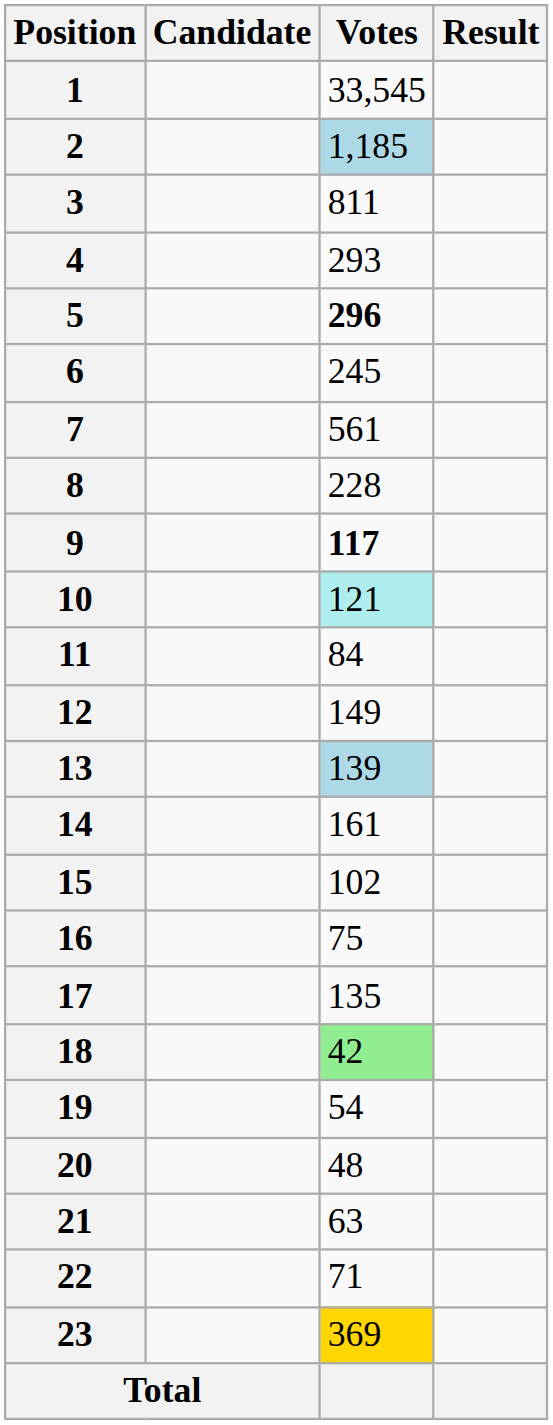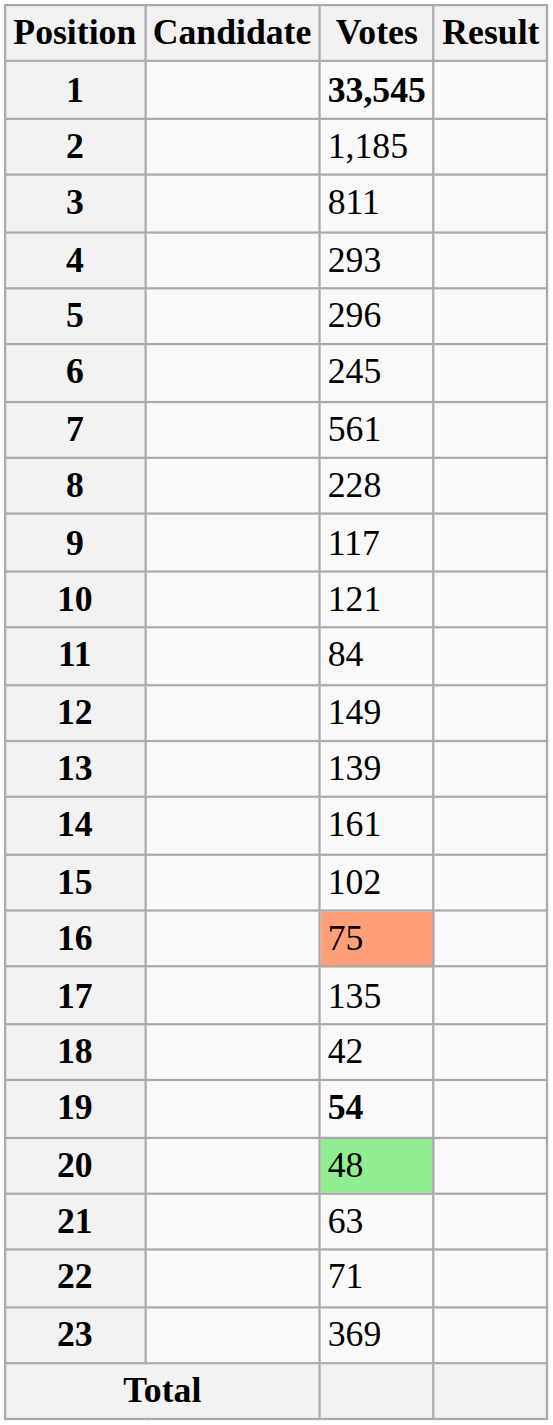(377, 89) normal -> (377, 89) bold
(368, 145) lightblue background -> (368, 145) no background
(355, 315) bold -> (355, 315) normal
(354, 542) bold -> (354, 542) normal
(355, 598) paleturquoise background -> (355, 598) no background
(355, 768) lightblue background -> (355, 768) no background
(346, 938) no background -> (346, 938) lightsalmon background
(346, 1051) lightgreen background -> (346, 1051) no background
(346, 1107) normal -> (346, 1107) bold
(346, 1164) no background -> (346, 1164) lightgreen background
(355, 1334) gold background -> (355, 1334) no background
